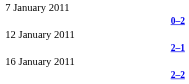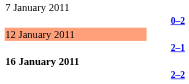(40, 34) no background -> (40, 34) lightsalmon background
(40, 61) normal -> (42, 61) bold
